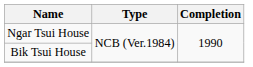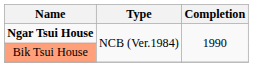(48, 33) normal -> (50, 33) bold
(48, 52) no background -> (50, 52) lightsalmon background
